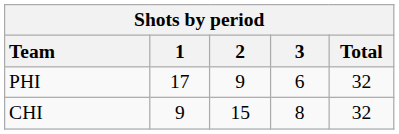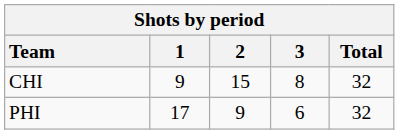rows swapped: (25, 81) <-> (26, 112)
